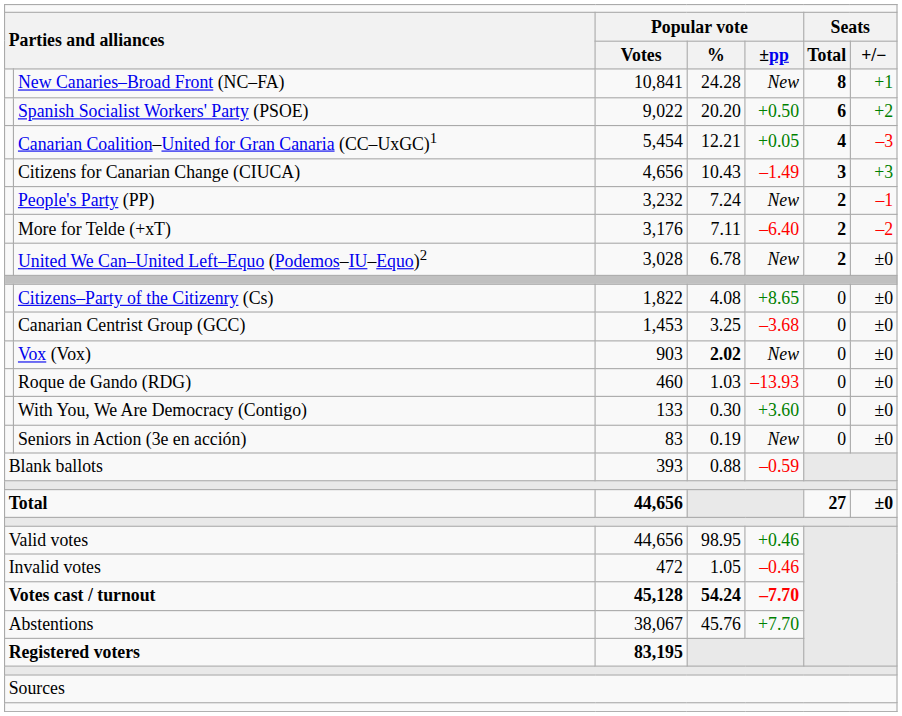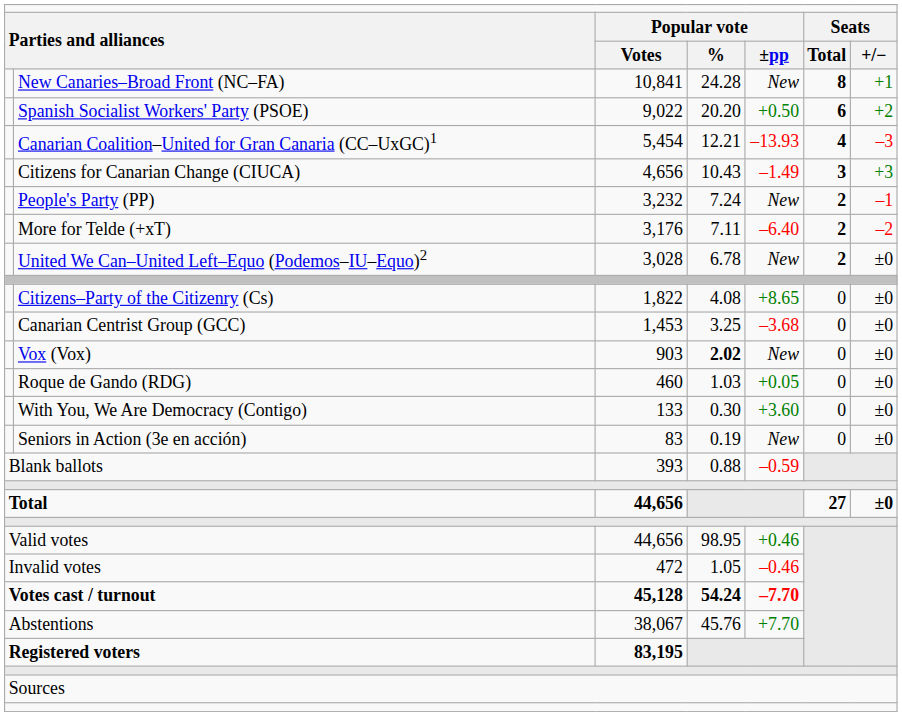(779, 141) +0.05 -> (775, 141) –13.93
(775, 382) –13.93 -> (779, 382) +0.05
